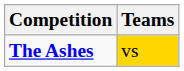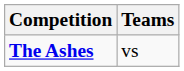(130, 50) gold background -> (130, 50) no background
